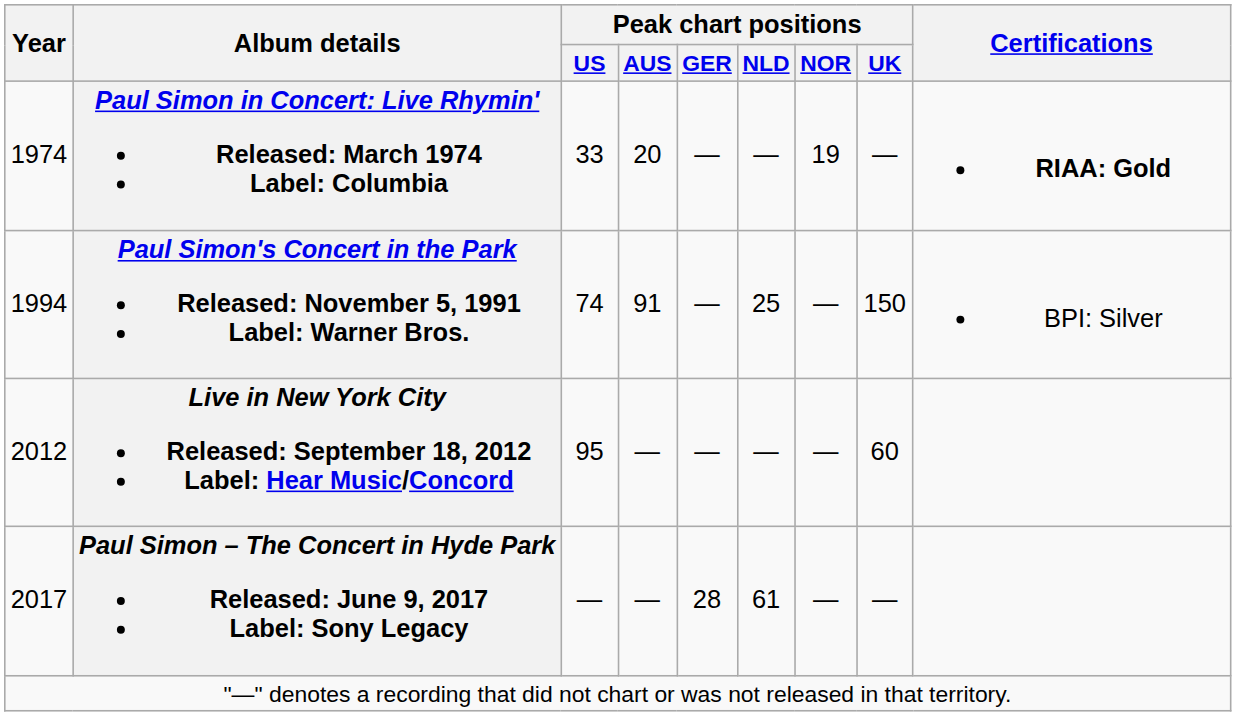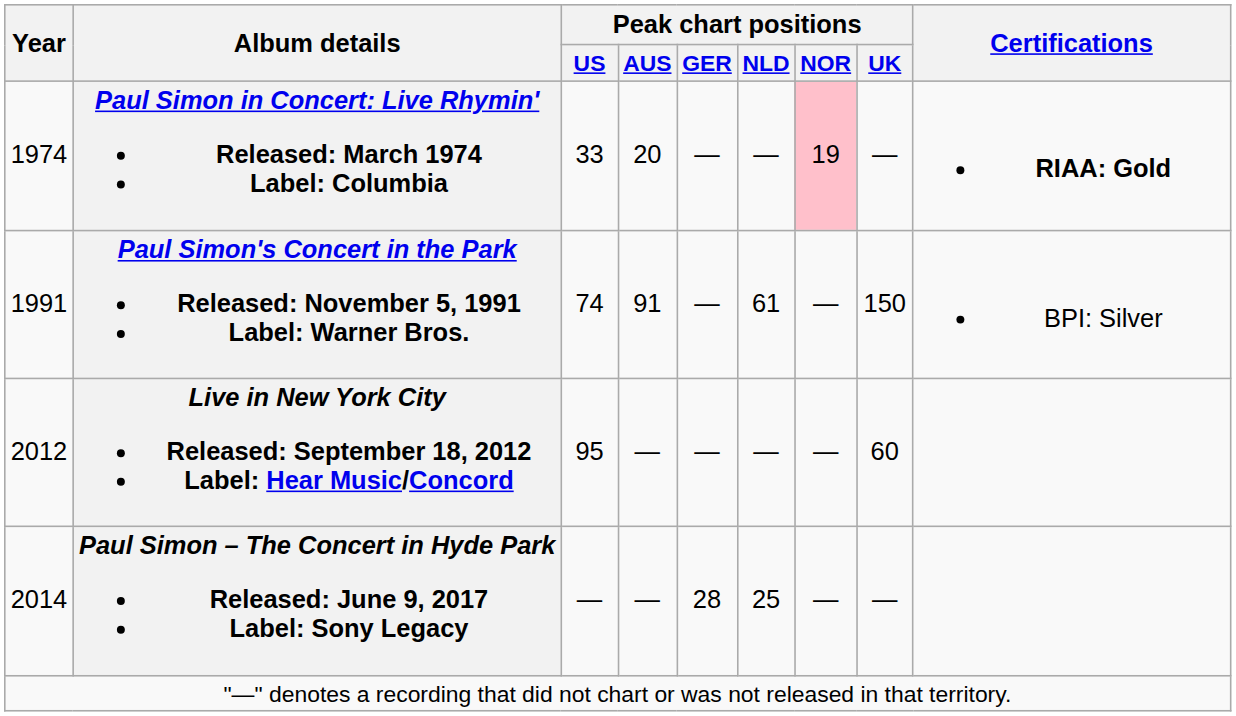(826, 155) no background -> (826, 155) pink background
(39, 303) 1994 -> (39, 303) 1991
(766, 303) 25 -> (766, 303) 61
(39, 600) 2017 -> (39, 600) 2014
(766, 600) 61 -> (766, 600) 25
